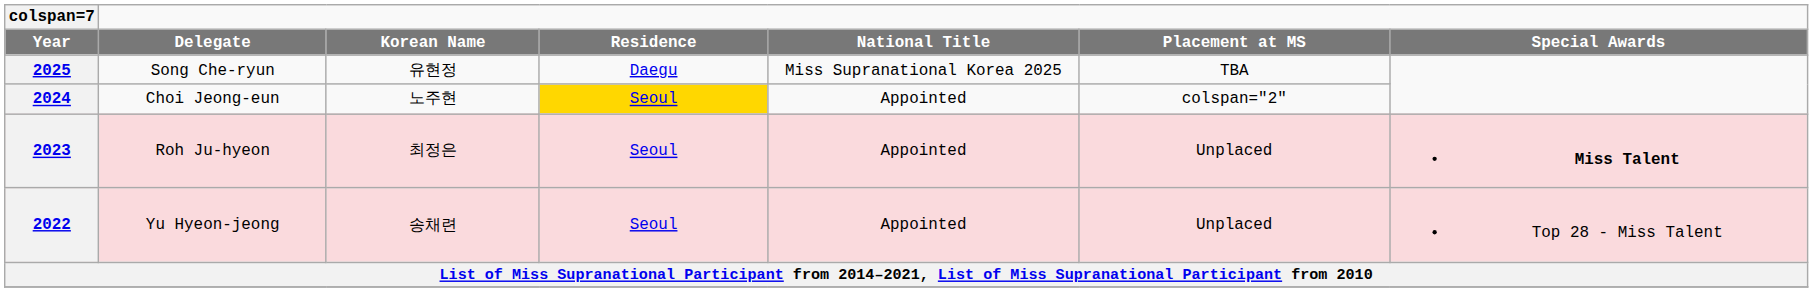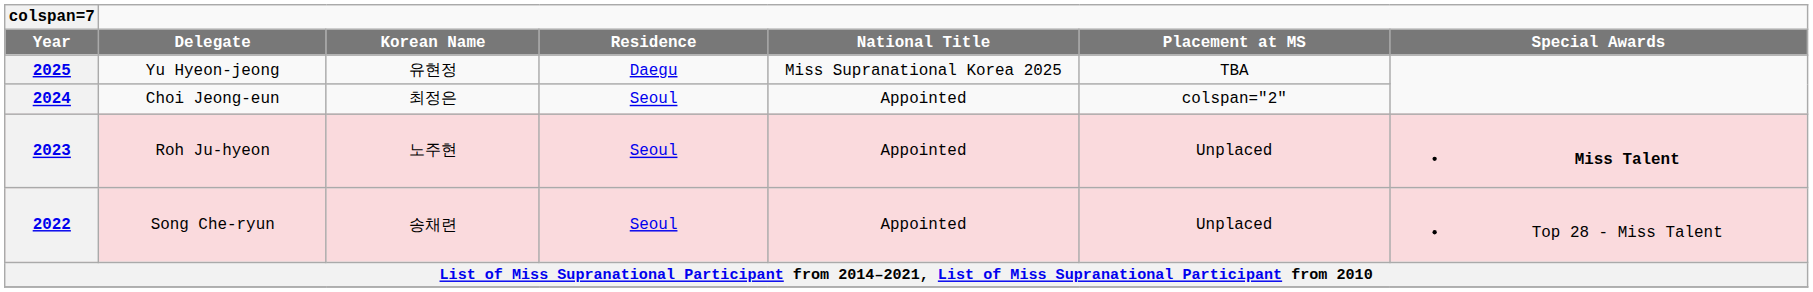(213, 70) Song Che-ryun -> (213, 70) Yu Hyeon-jeong
(433, 100) 노주현 -> (433, 100) 최정은
(654, 99) gold background -> (654, 99) no background
(433, 151) 최정은 -> (433, 151) 노주현
(213, 225) Yu Hyeon-jeong -> (213, 225) Song Che-ryun
